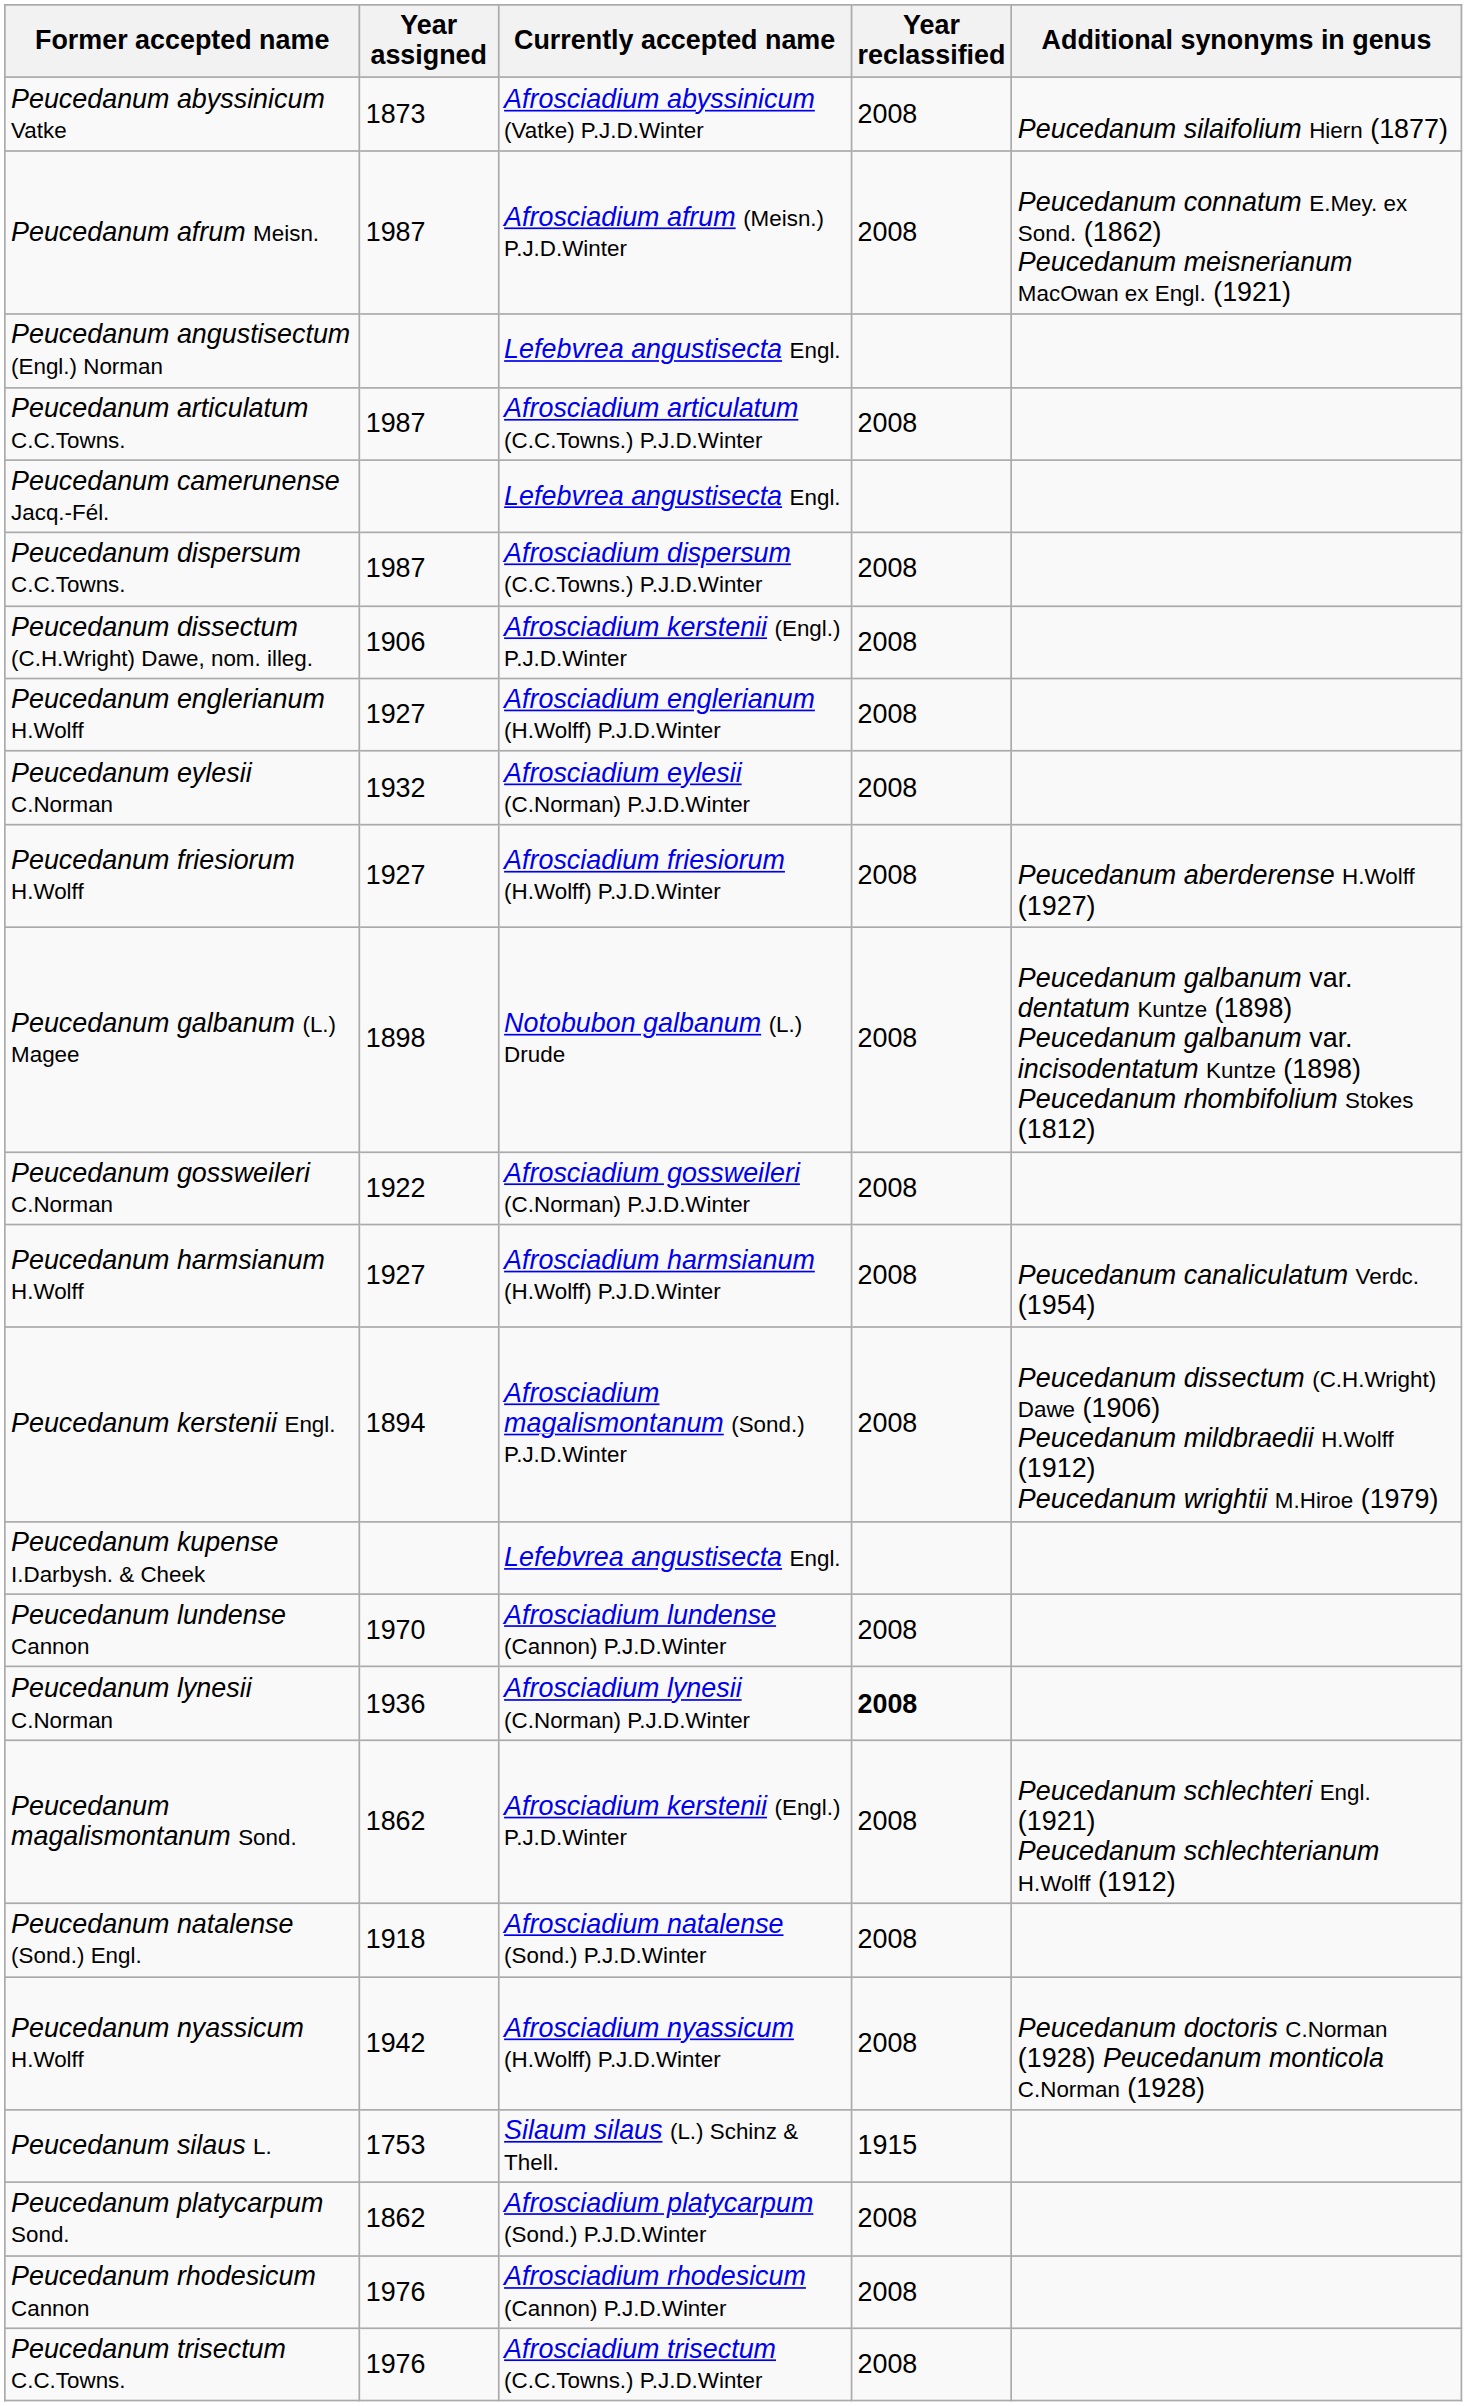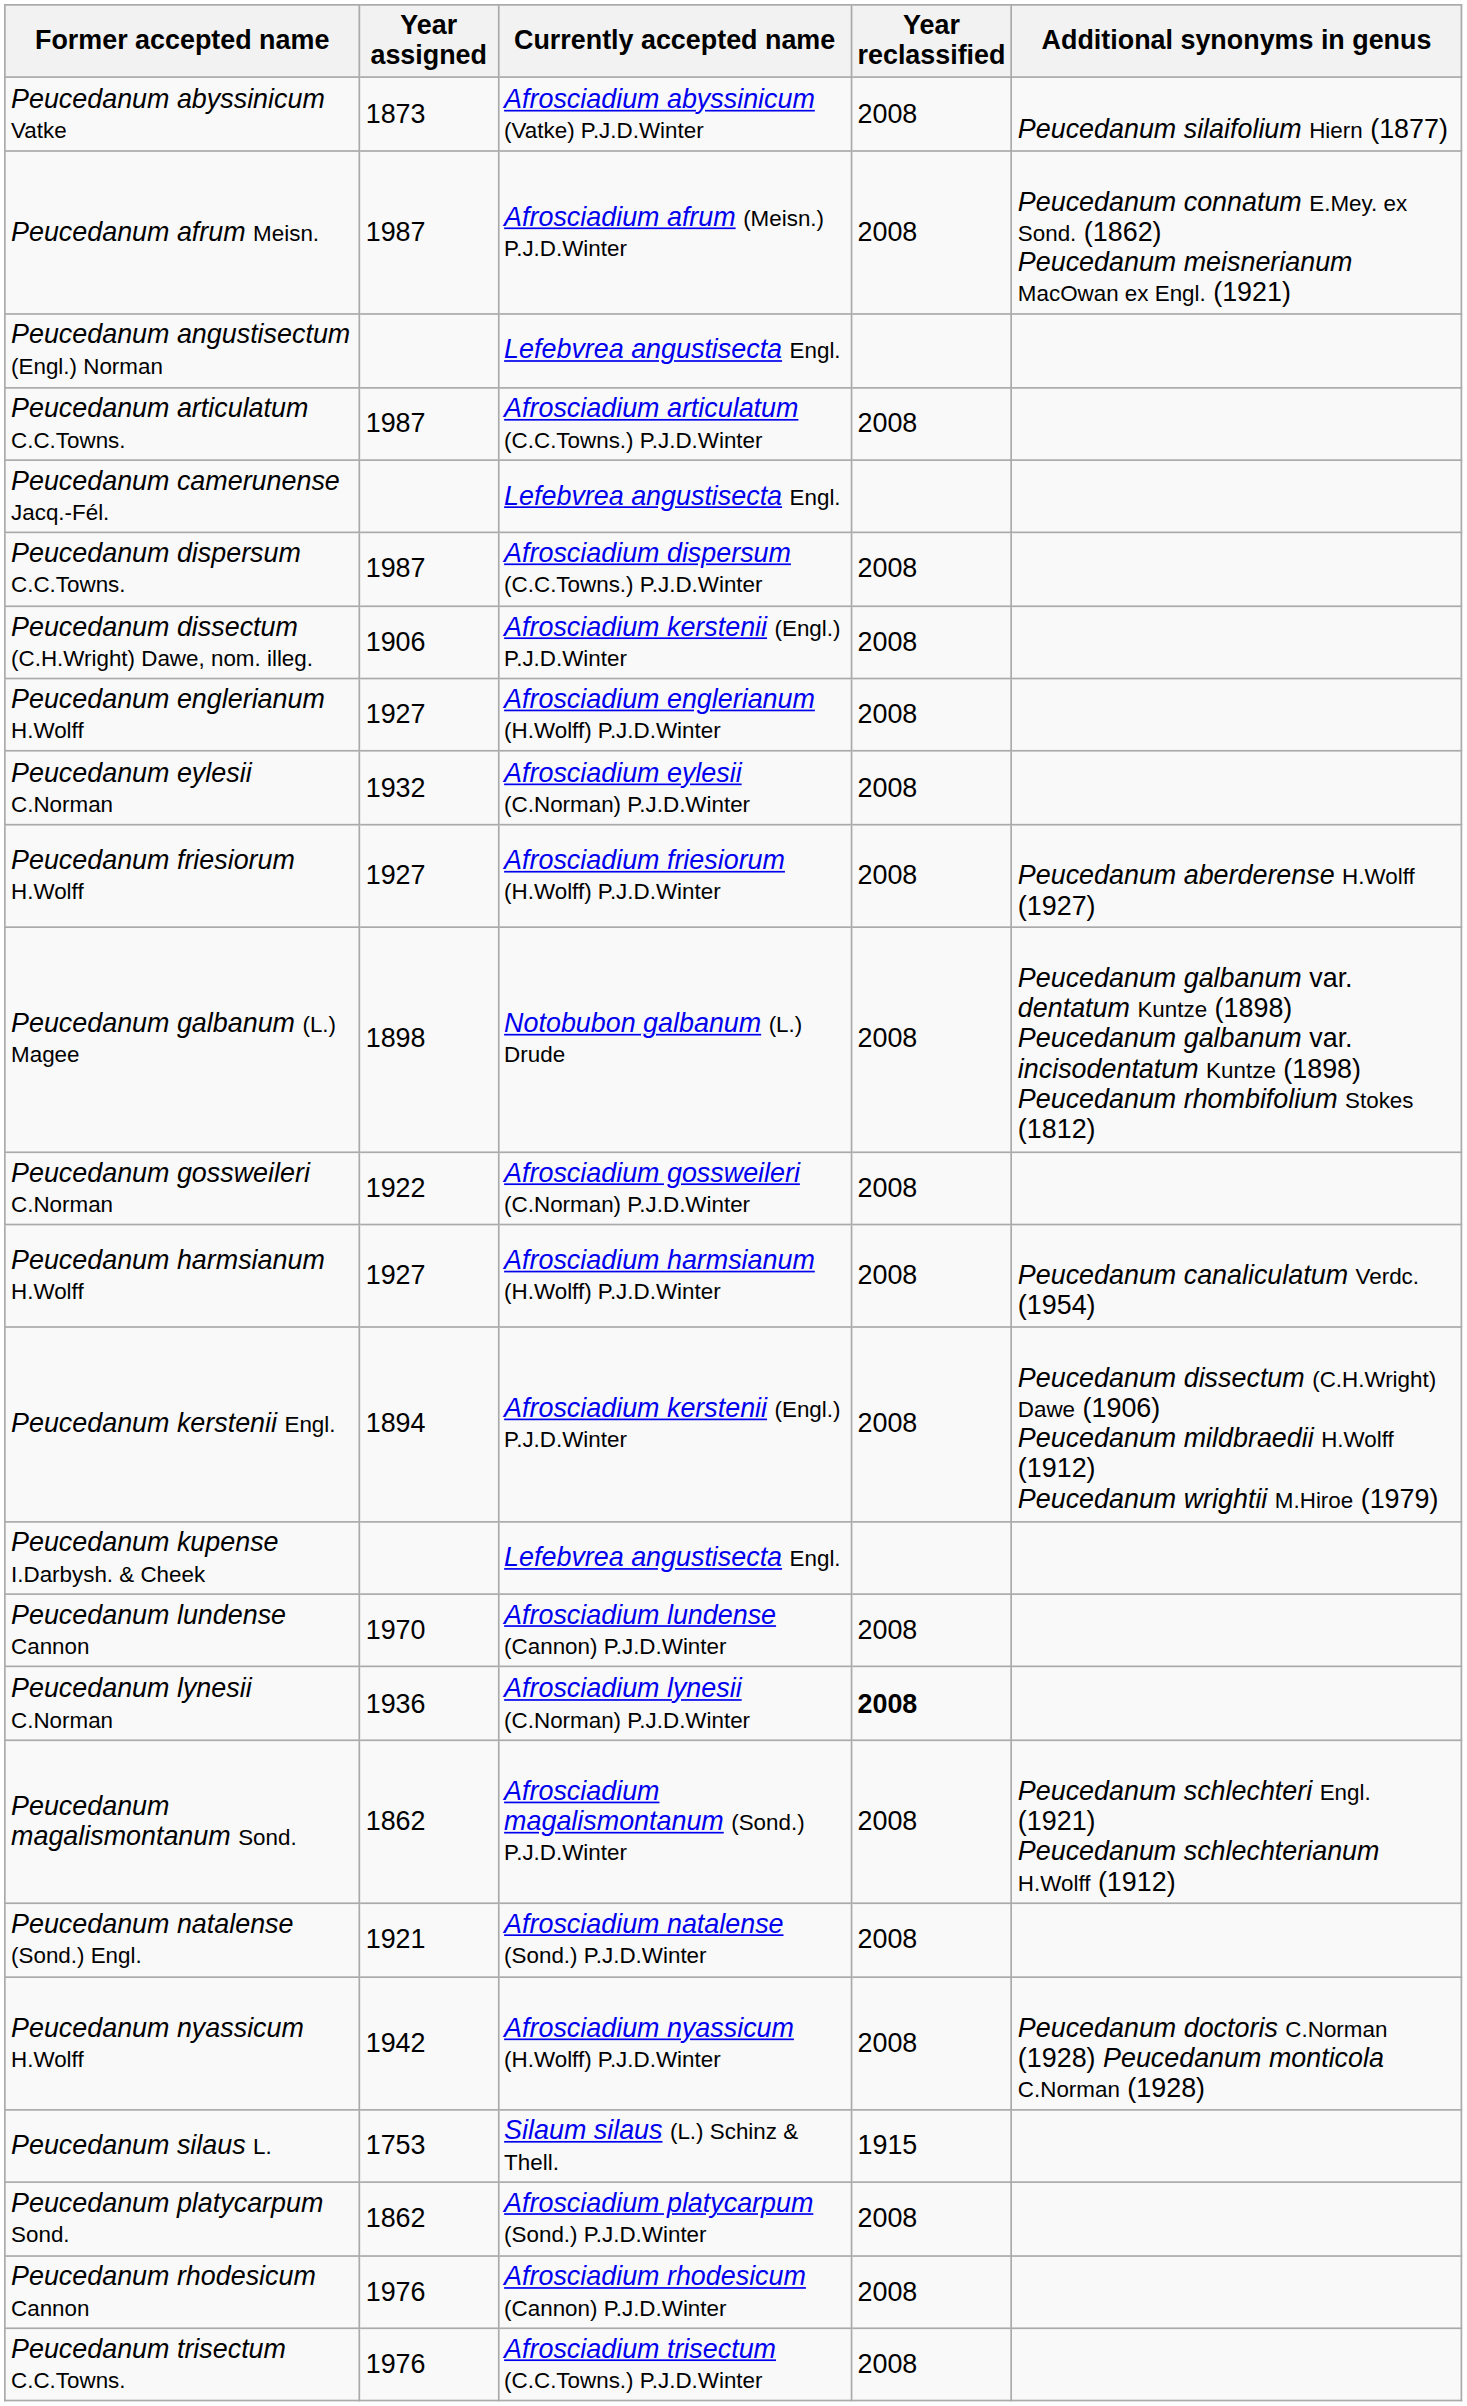(654, 1423) Afrosciadium magalismontanum (Sond.) P.J.D.Winter -> (672, 1423) Afrosciadium kerstenii (Engl.) P.J.D.Winter
(672, 1821) Afrosciadium kerstenii (Engl.) P.J.D.Winter -> (654, 1821) Afrosciadium magalismontanum (Sond.) P.J.D.Winter
(396, 1939) 1918 -> (396, 1939) 1921
